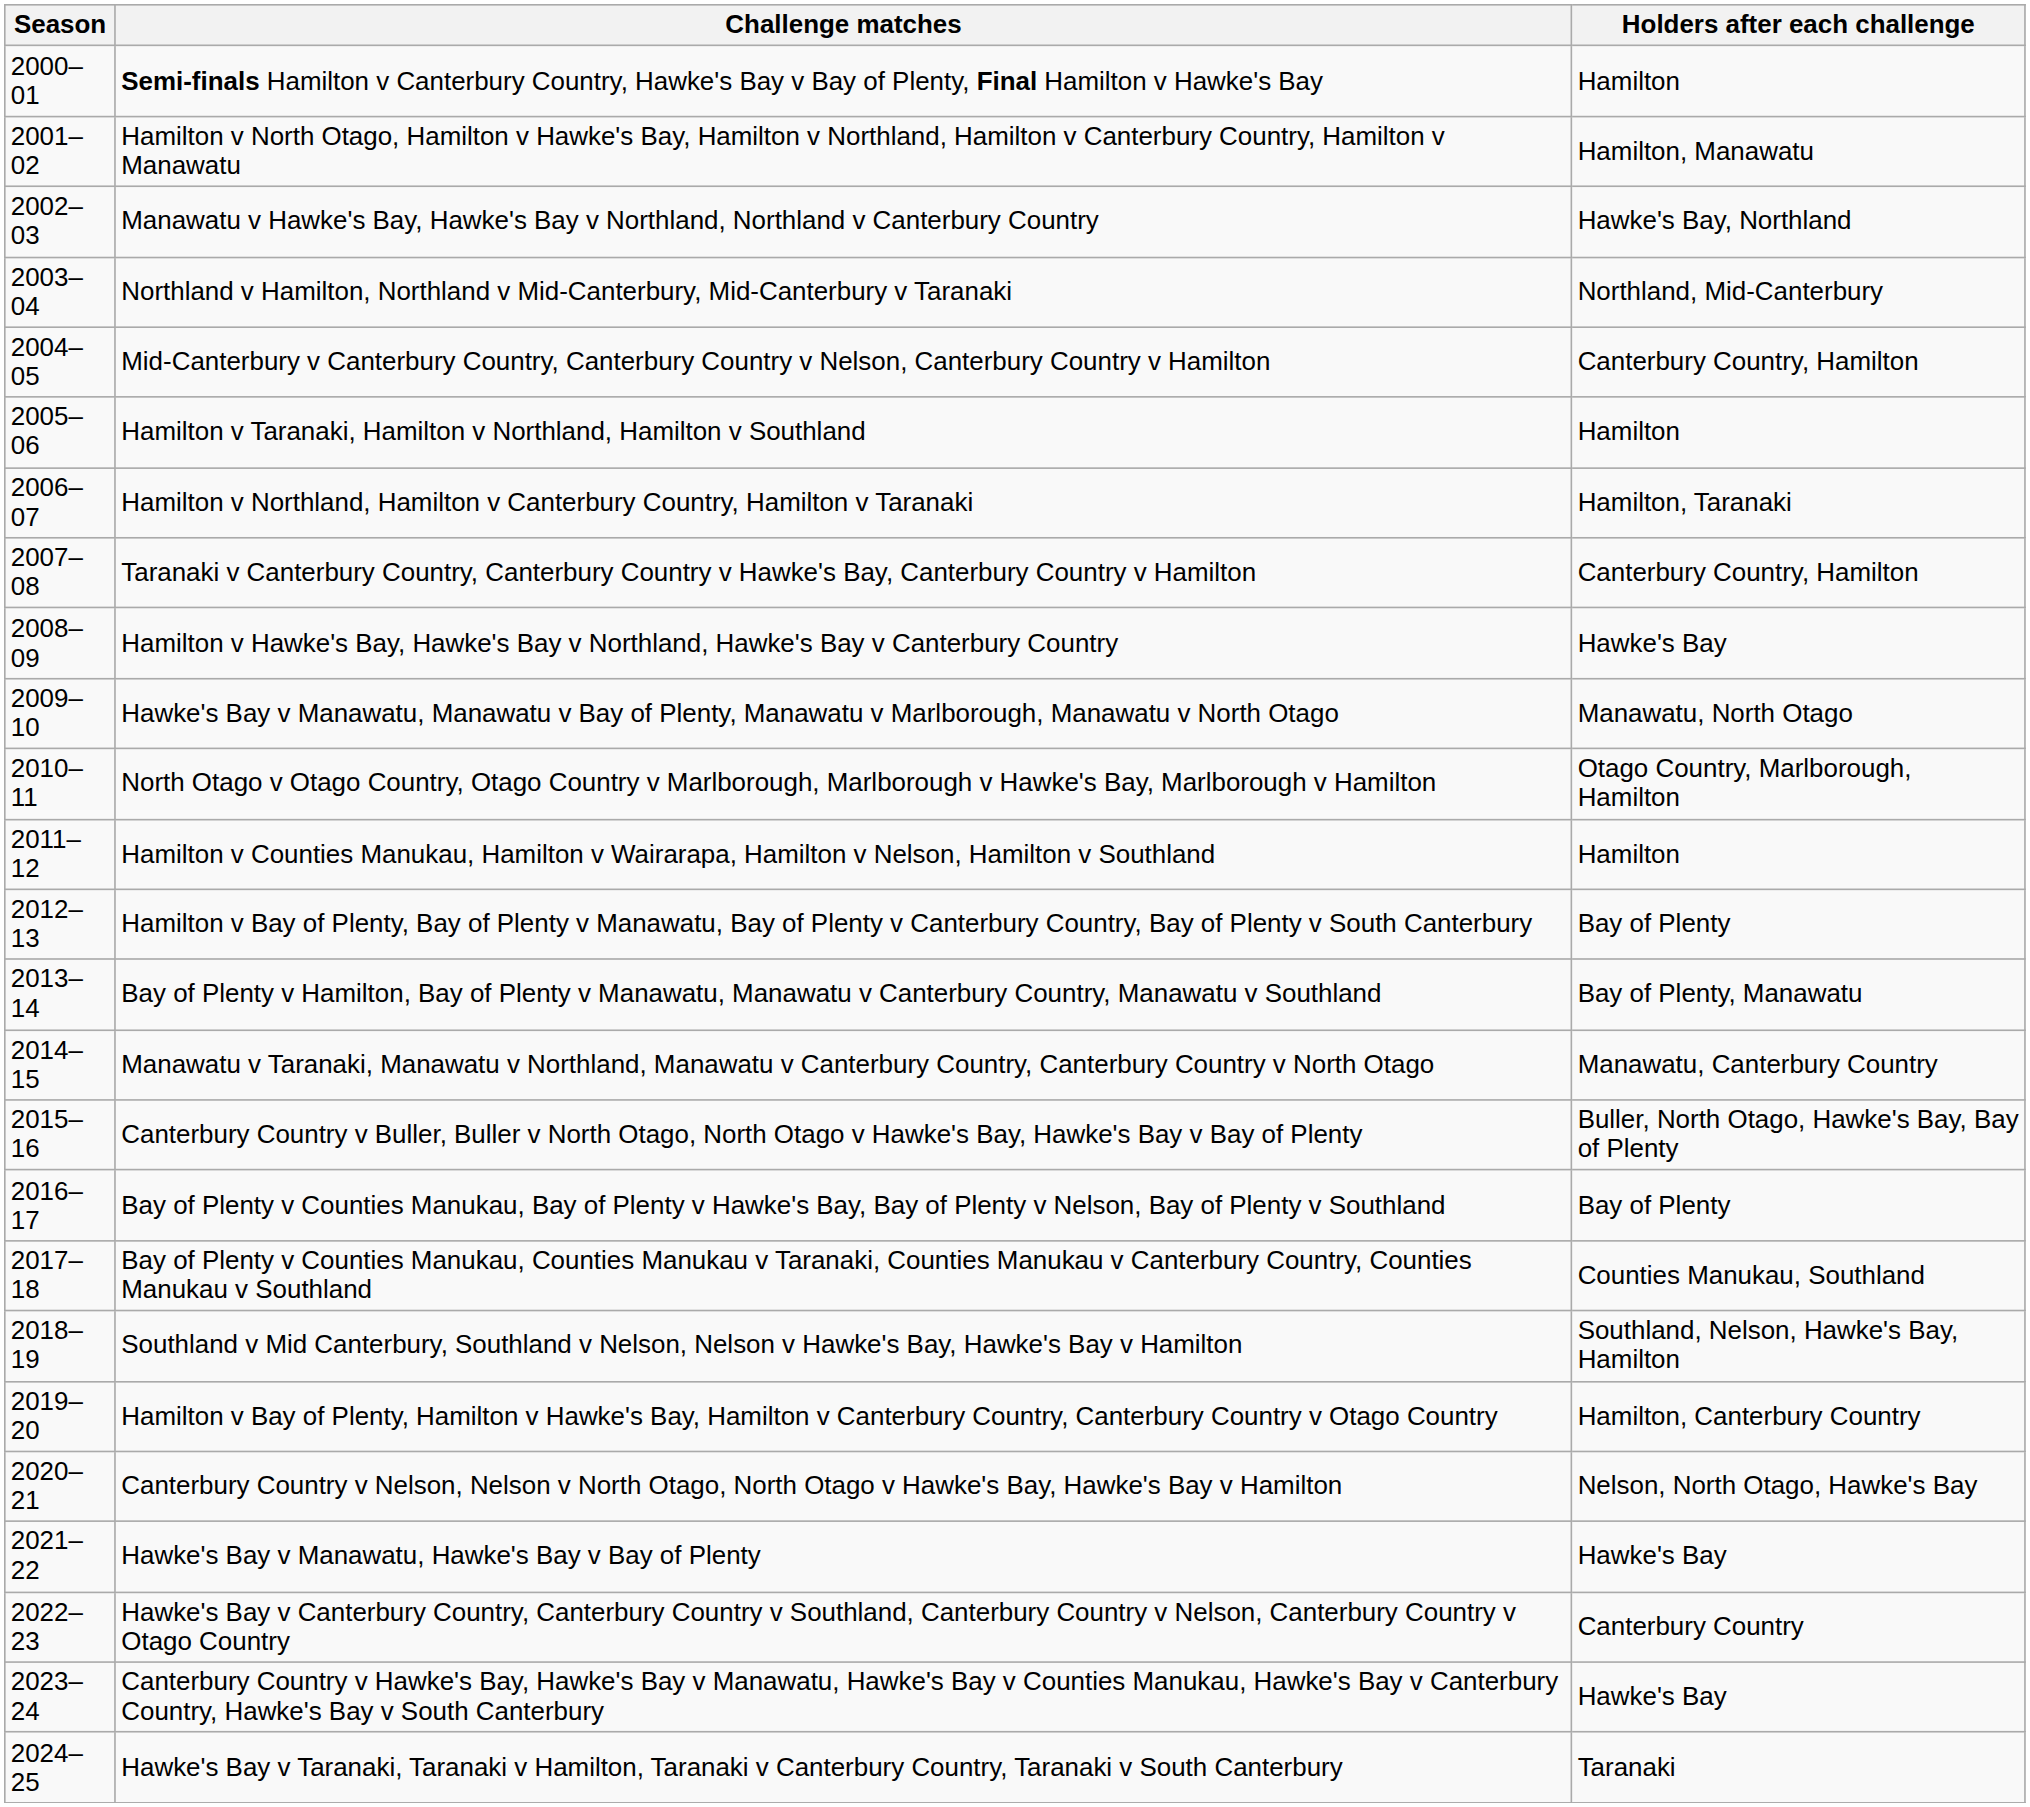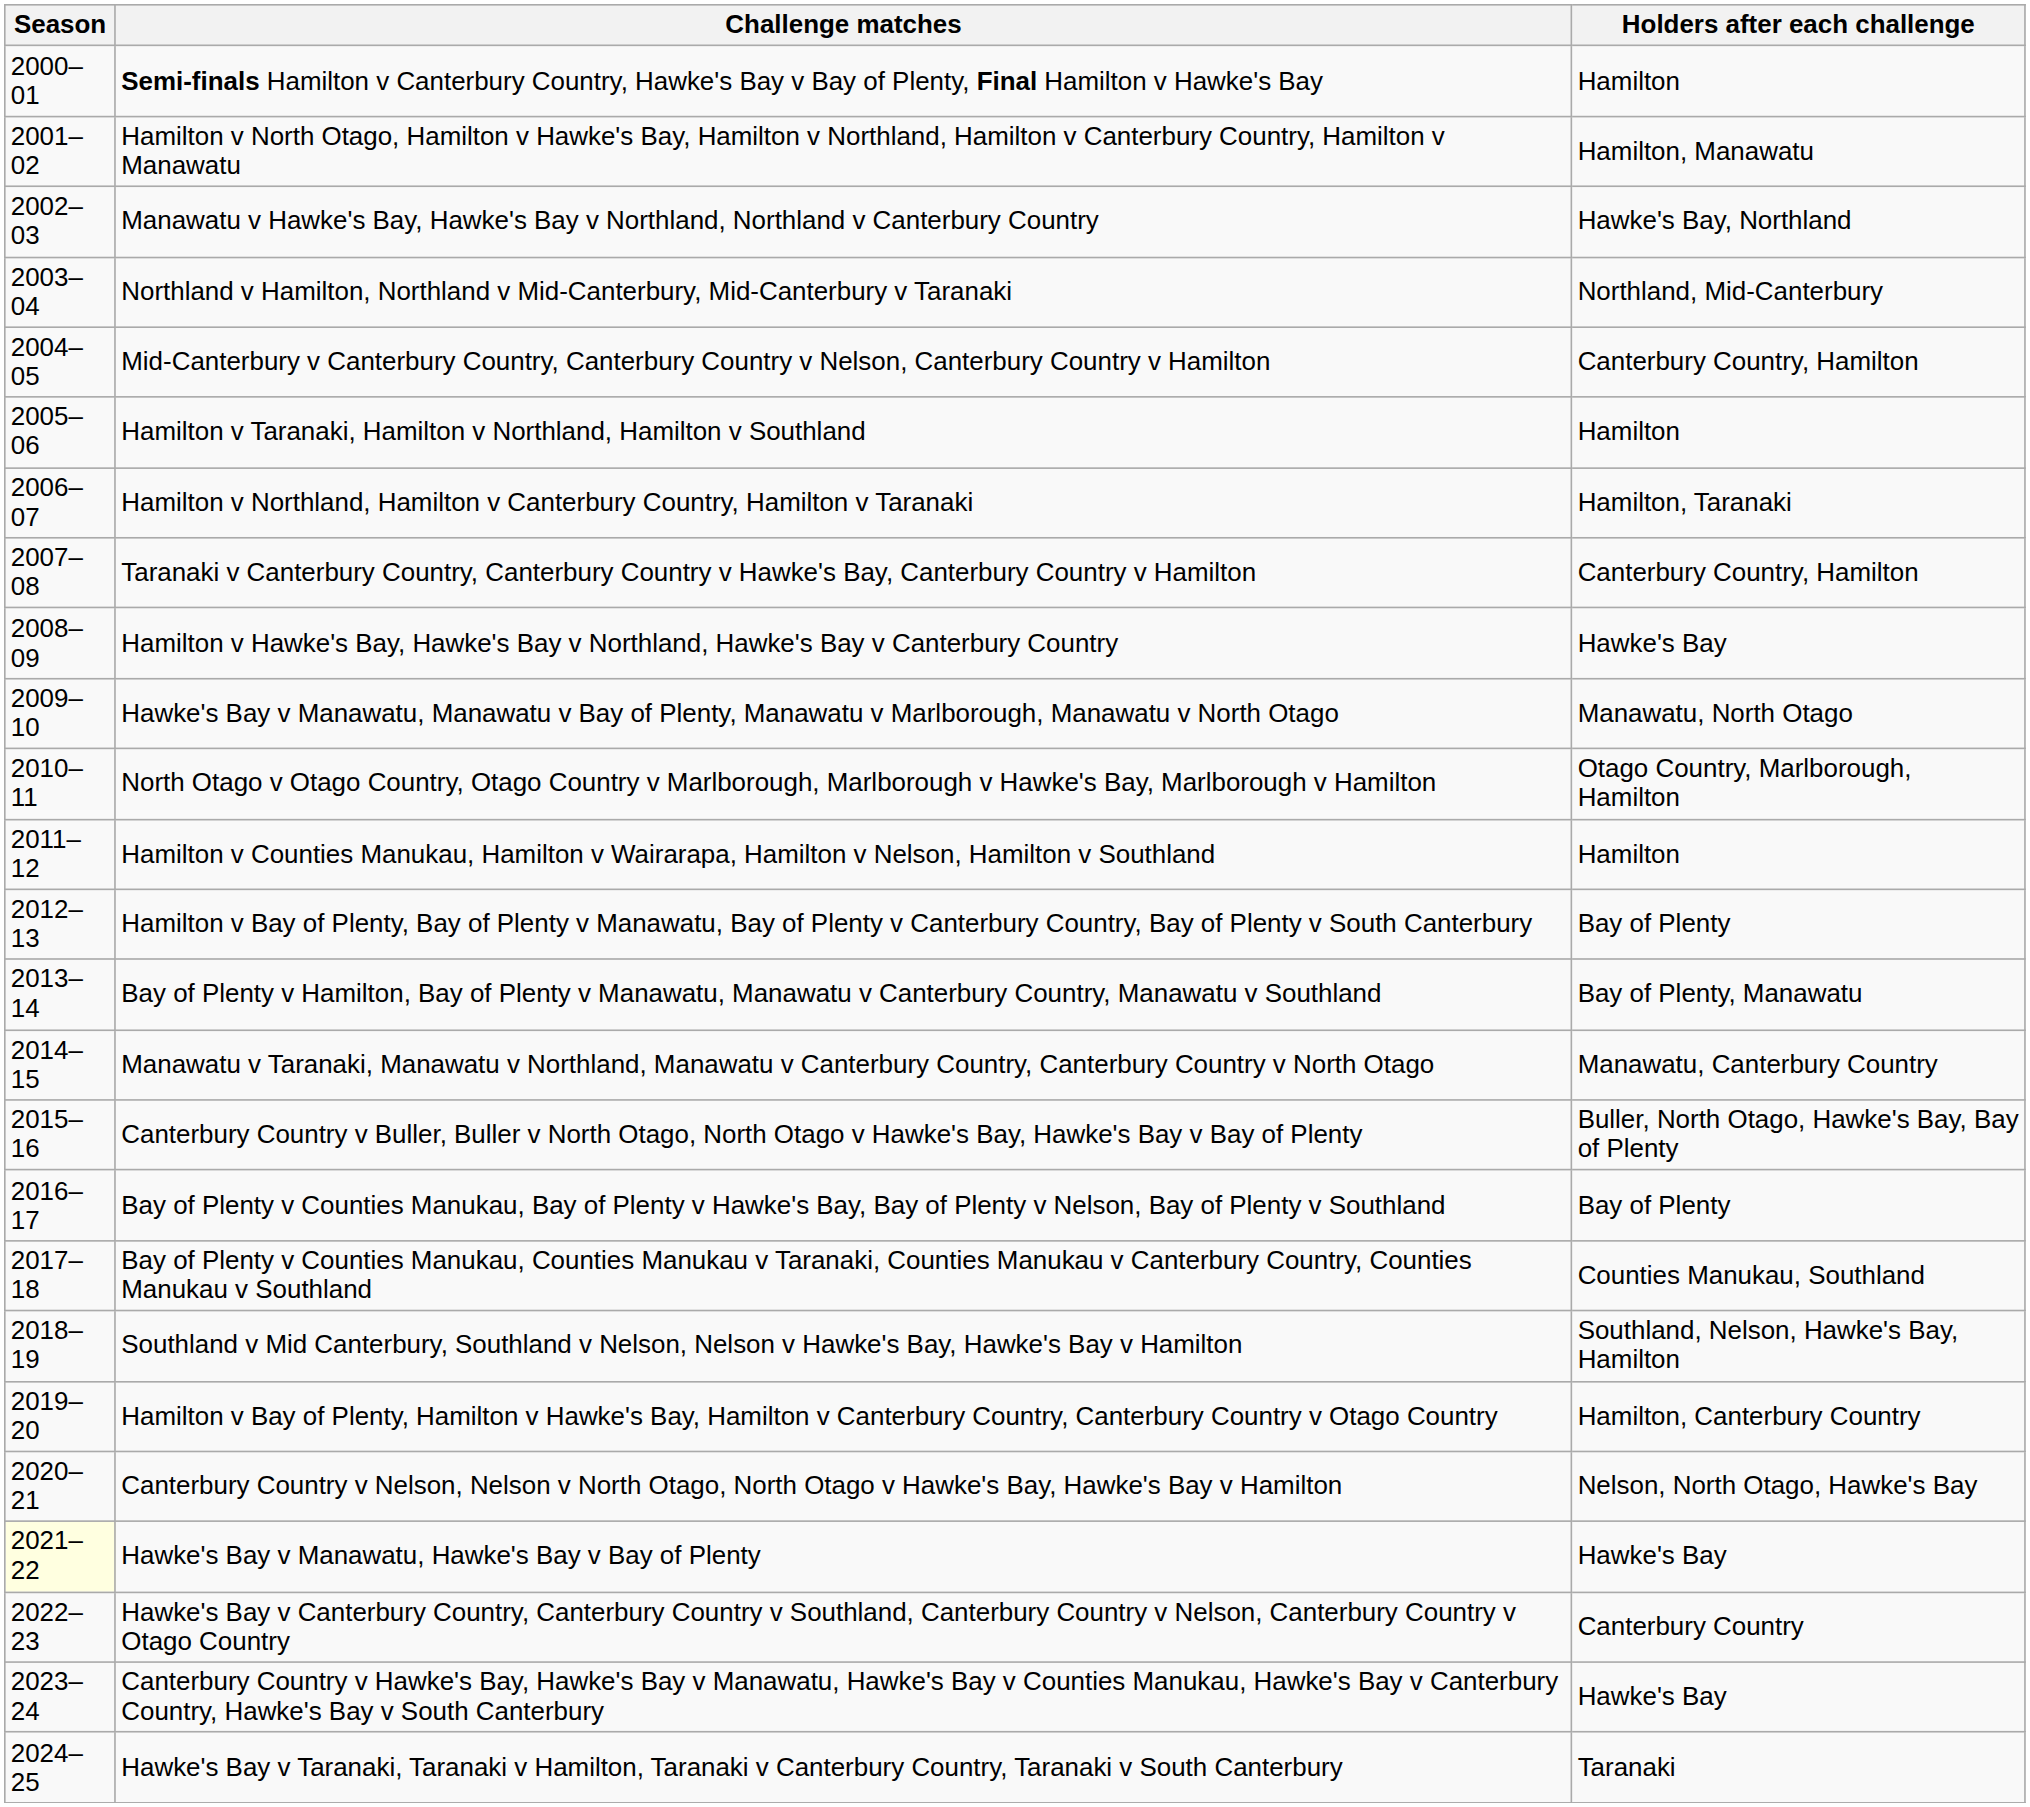(47, 1556) no background -> (47, 1556) lightyellow background
